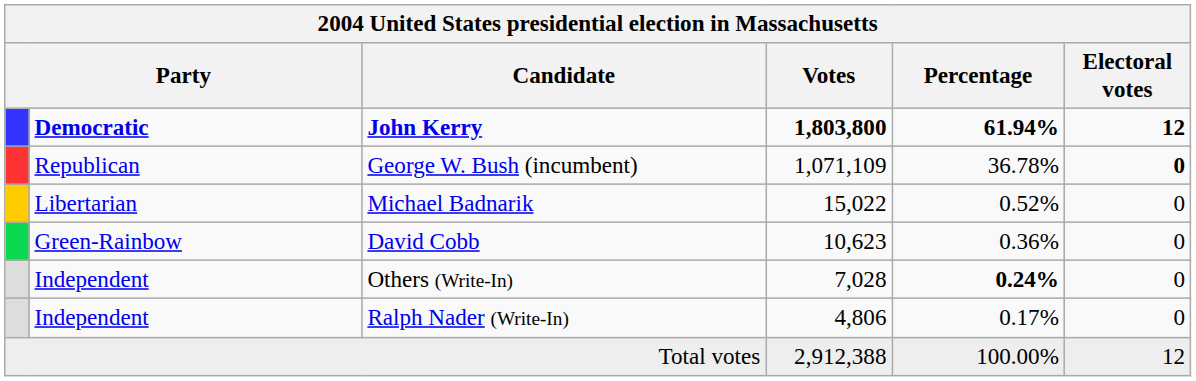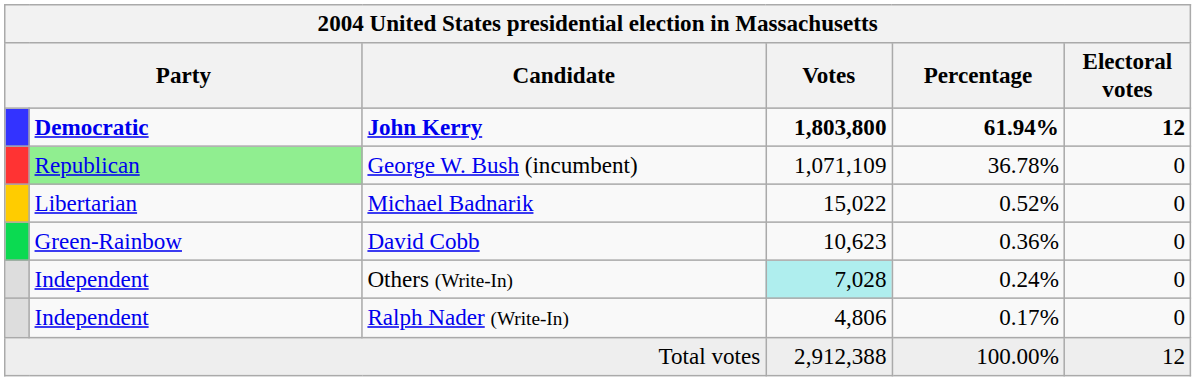(87, 165) no background -> (87, 165) lightgreen background
(1179, 165) bold -> (1179, 165) normal
(860, 279) no background -> (860, 279) paleturquoise background
(1027, 279) bold -> (1029, 279) normal
